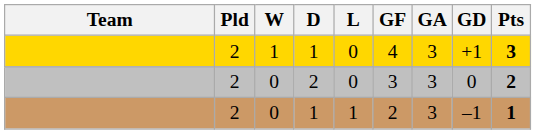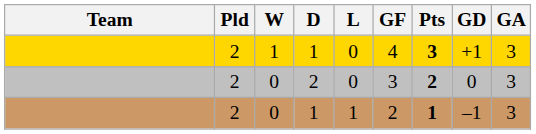columns swapped: (432, 19) <-> (511, 19)
